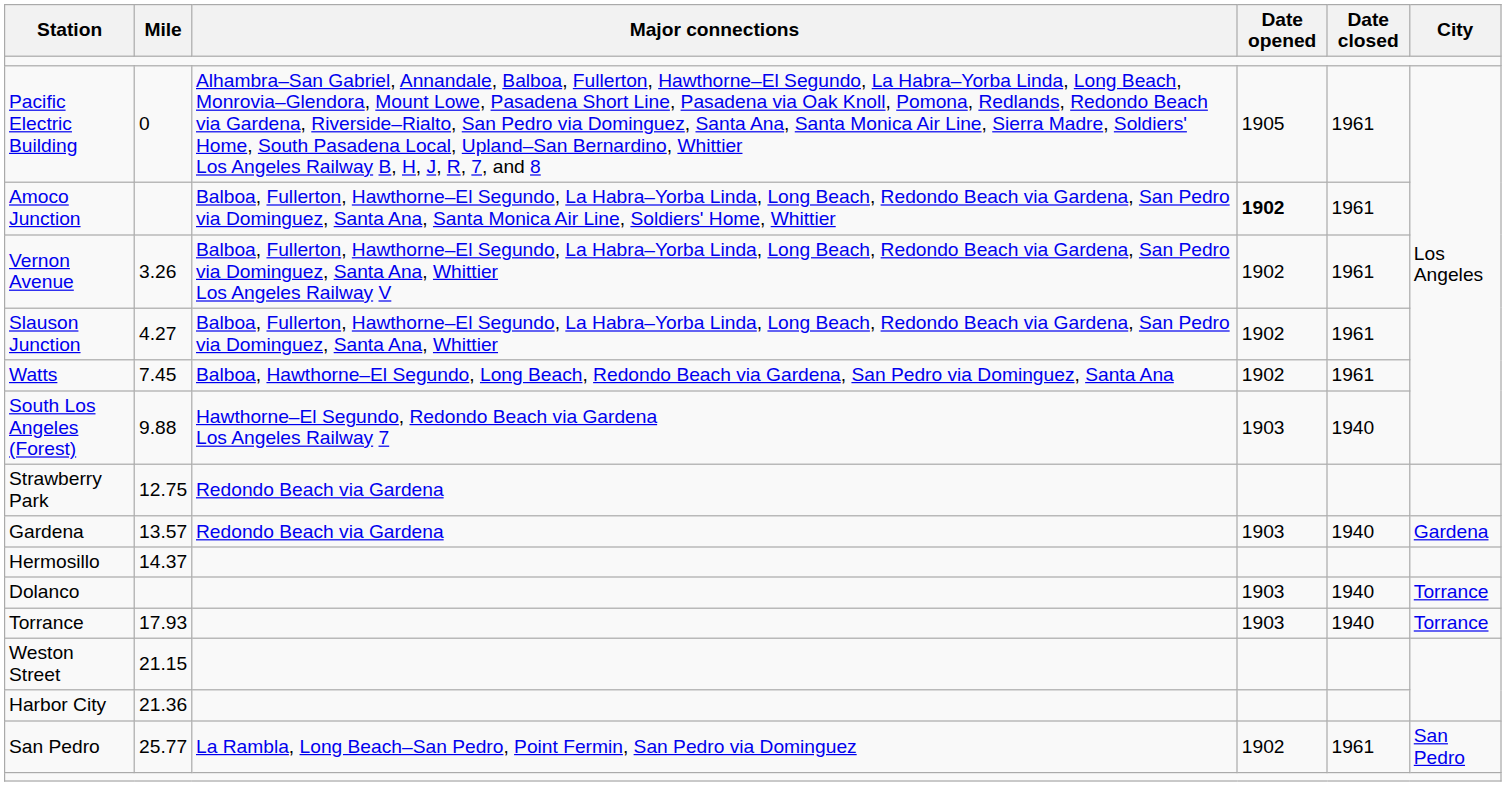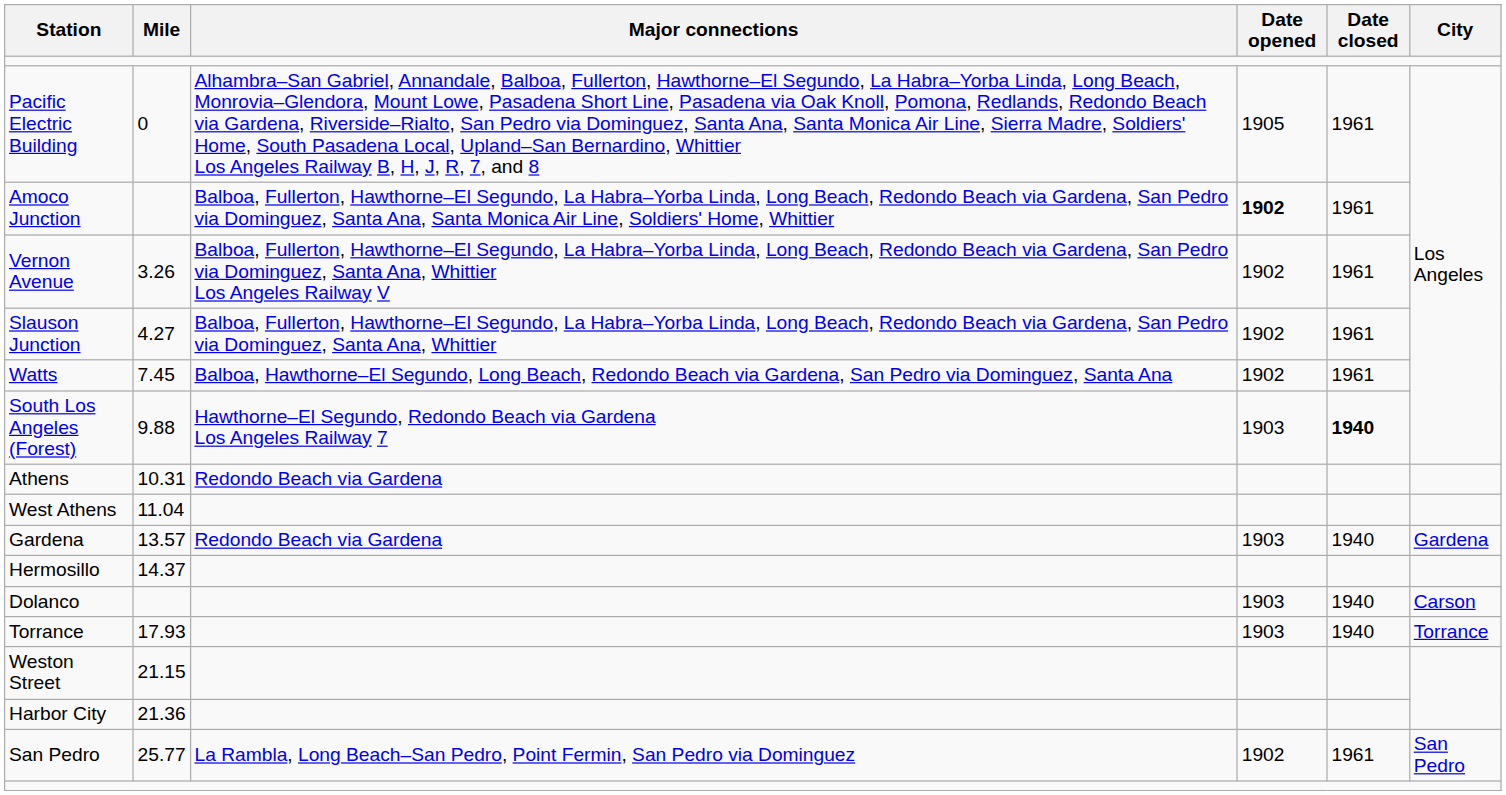(1353, 427) normal -> (1353, 427) bold
+ row: (39, 479)
+ row: (63, 509)
- row: (55, 490)
(1451, 592) Torrance -> (1445, 601) Carson
